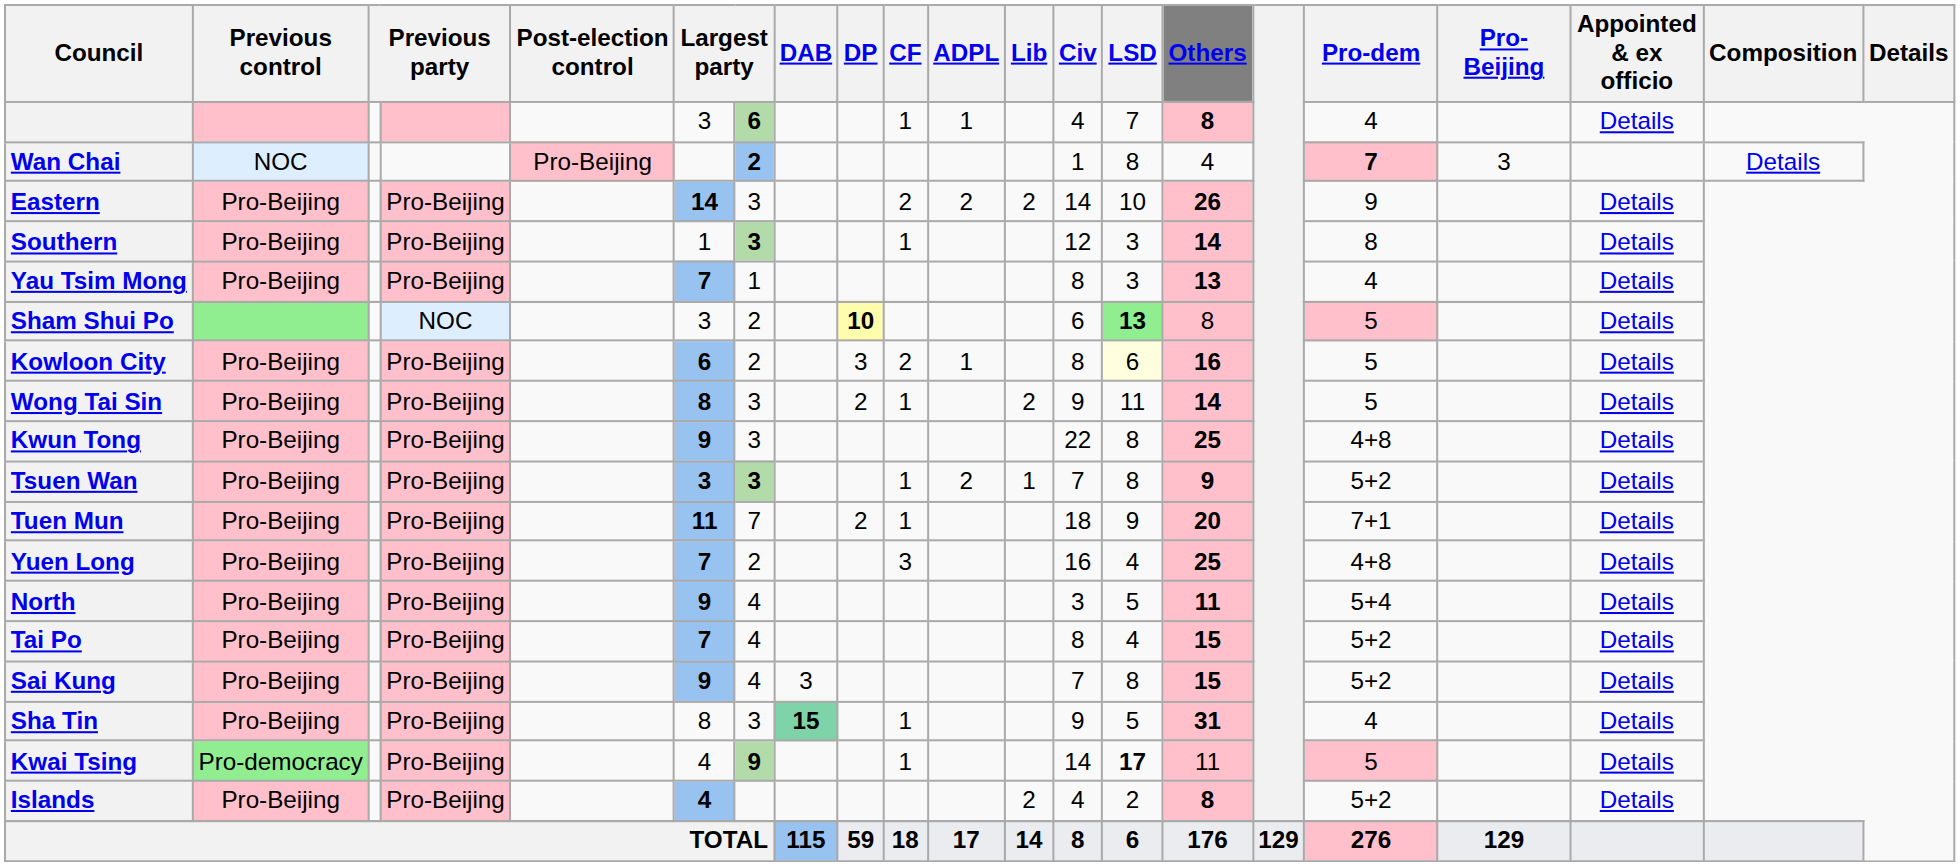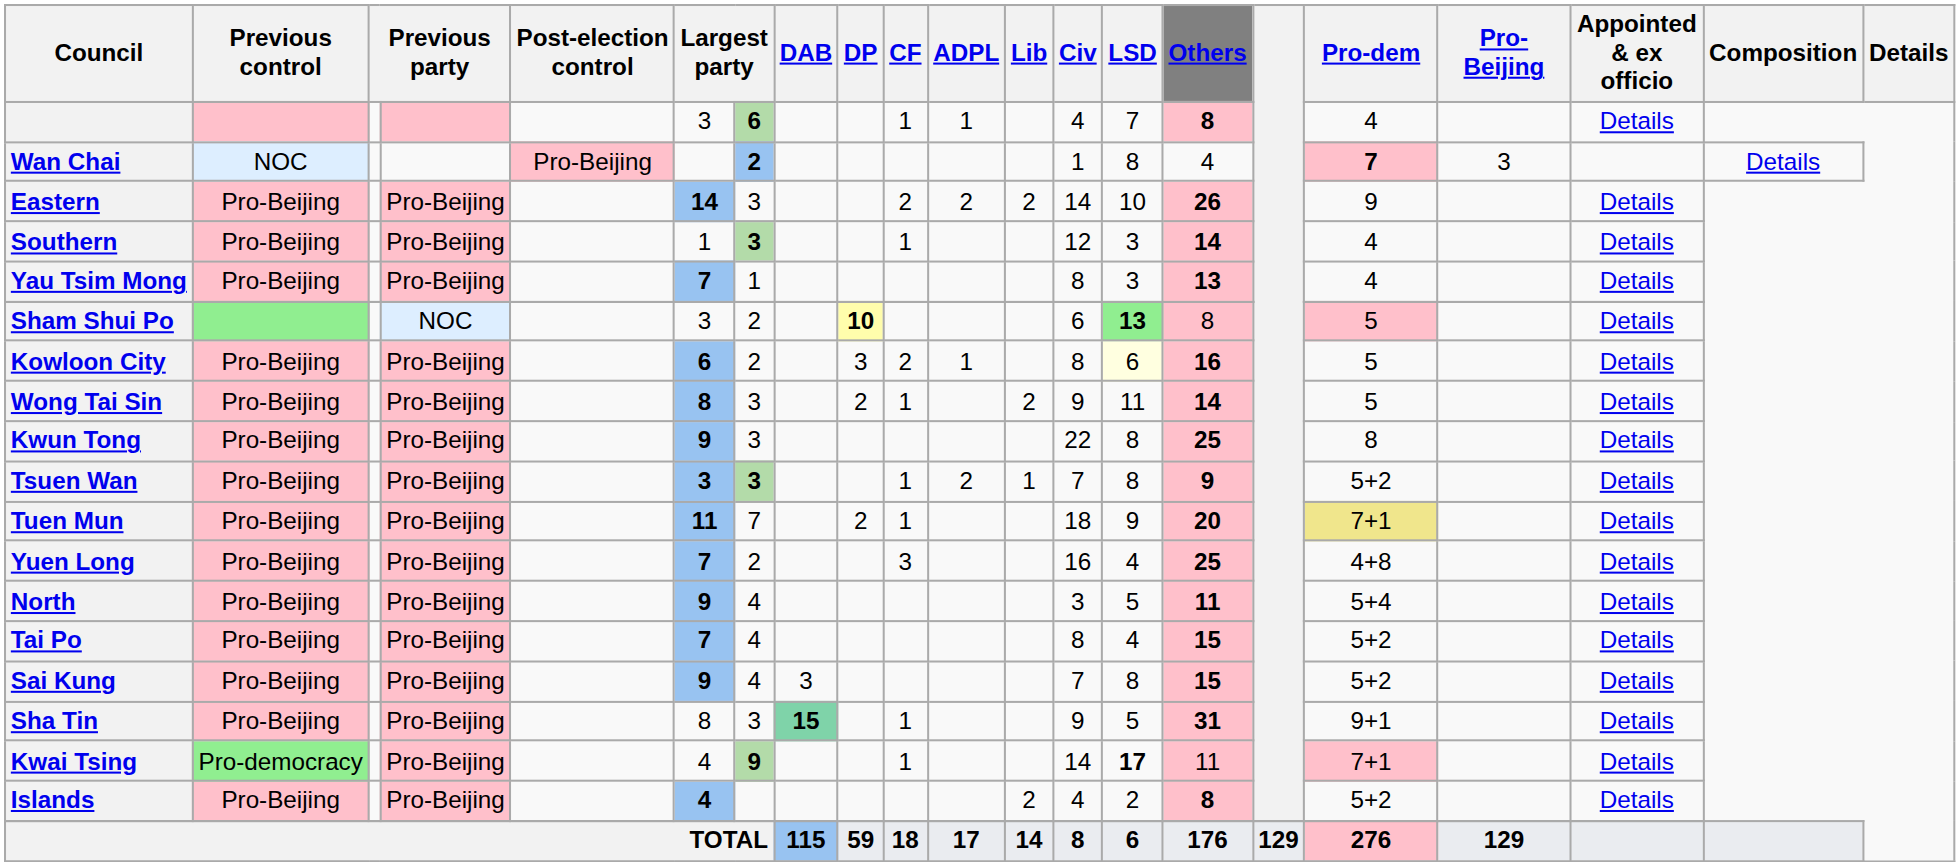(1371, 241) 8 -> (1371, 241) 4
(1371, 441) 4+8 -> (1371, 441) 8
(1371, 521) no background -> (1371, 521) khaki background
(1371, 721) 4 -> (1371, 721) 9+1
(1371, 761) 5 -> (1371, 761) 7+1
